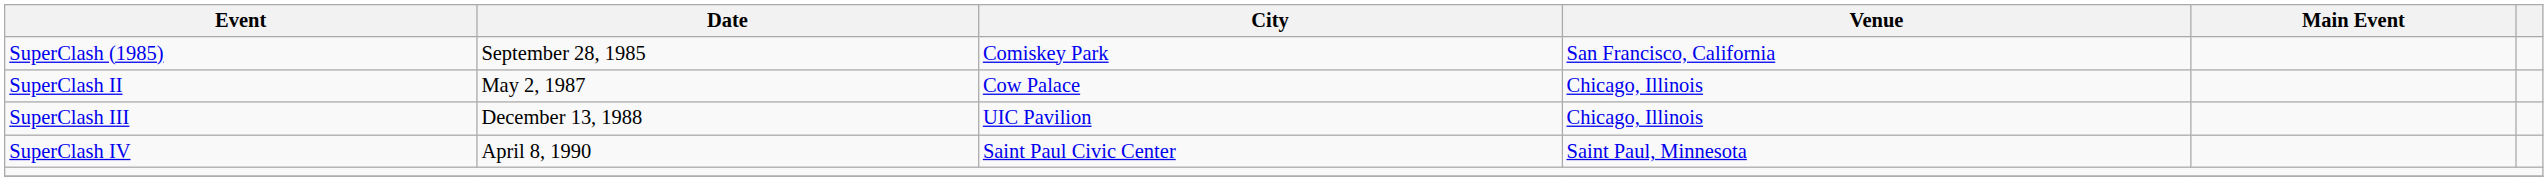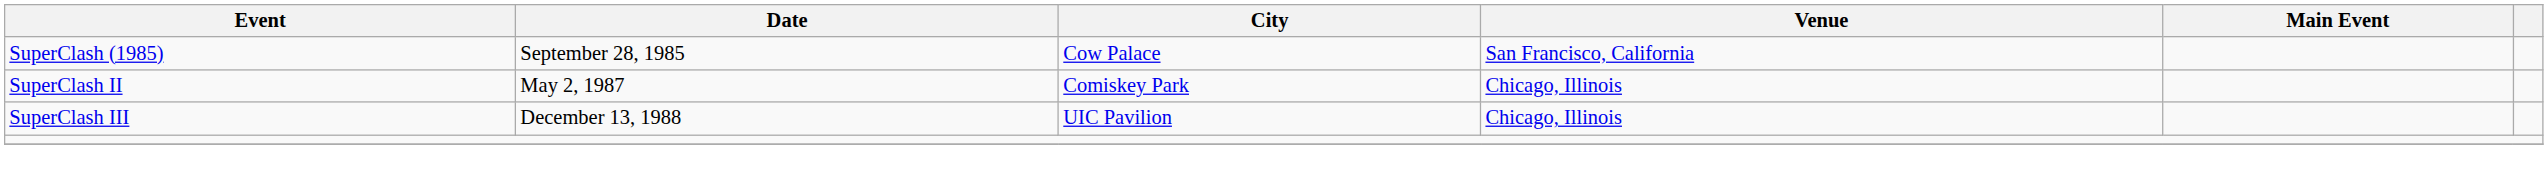(1046, 53) Comiskey Park -> (1112, 53) Cow Palace
(1032, 85) Cow Palace -> (1126, 85) Comiskey Park
- row: (70, 150)
